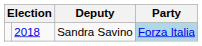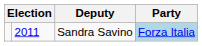(27, 31) 2018 -> (27, 31) 2011
